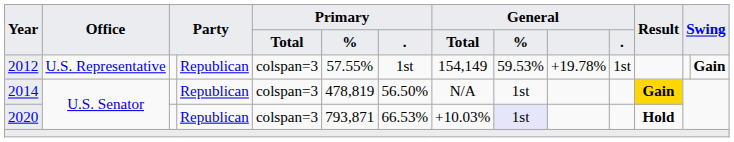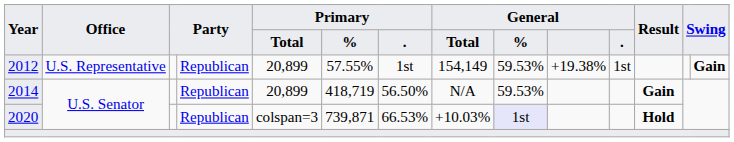(287, 67) colspan=3 -> (287, 67) 20,899
(579, 67) +19.78% -> (579, 67) +19.38%
(287, 92) colspan=3 -> (287, 92) 20,899
(350, 92) 478,819 -> (350, 92) 418,719
(521, 92) 1st -> (521, 92) 59.53%
(658, 92) gold background -> (658, 92) no background
(350, 117) 793,871 -> (350, 117) 739,871
